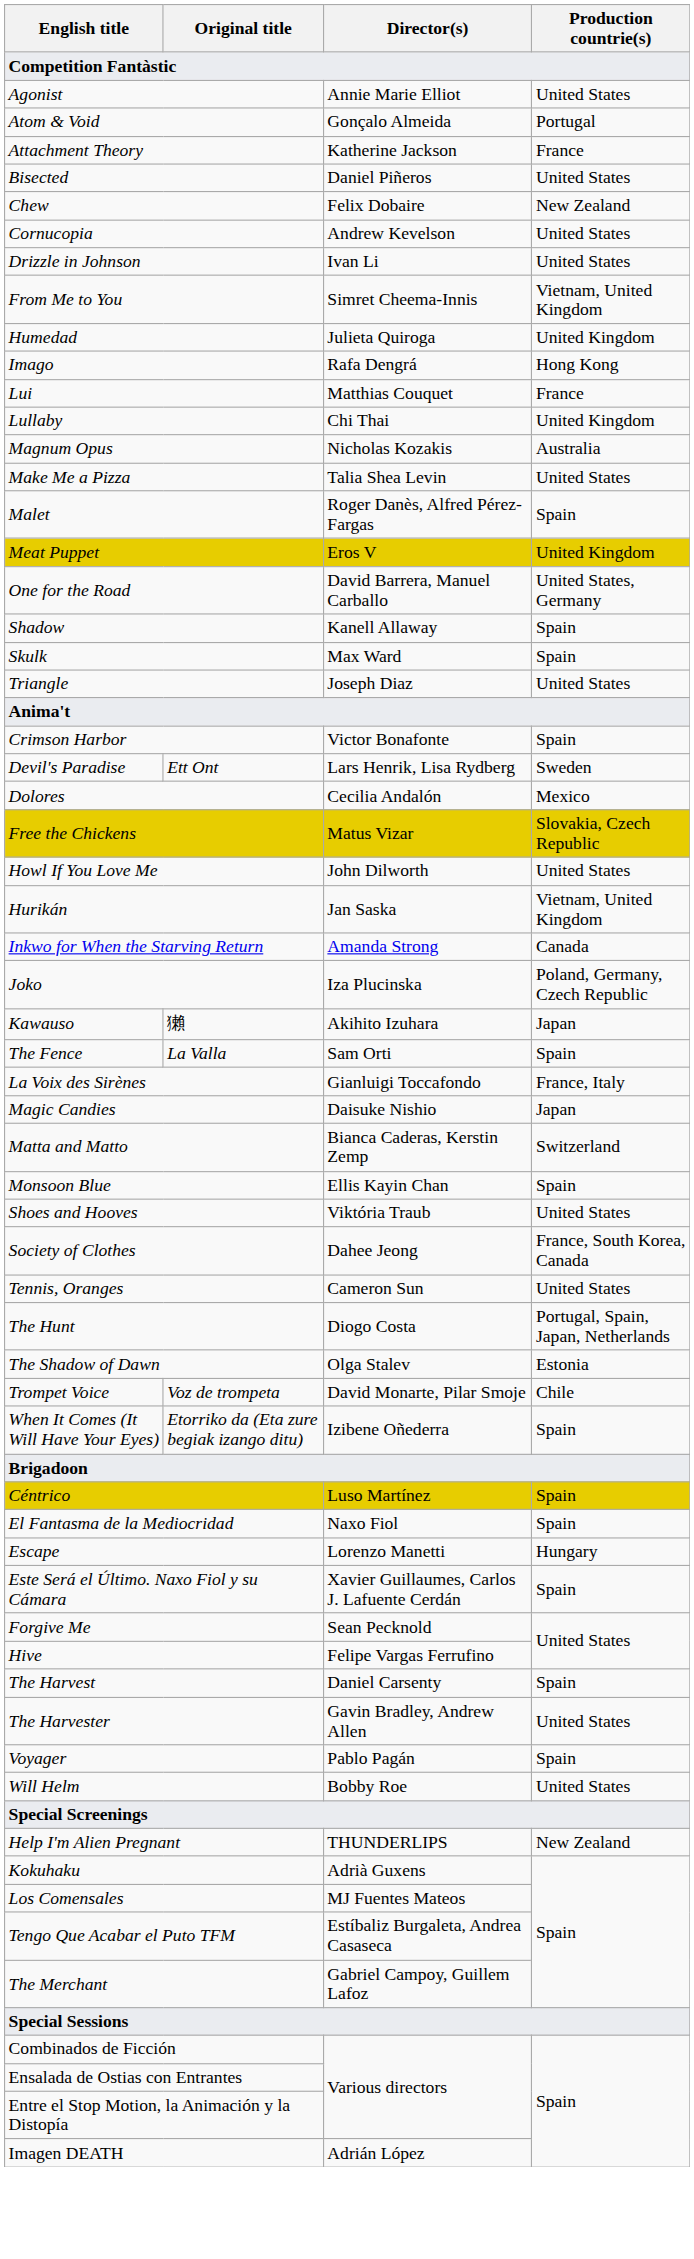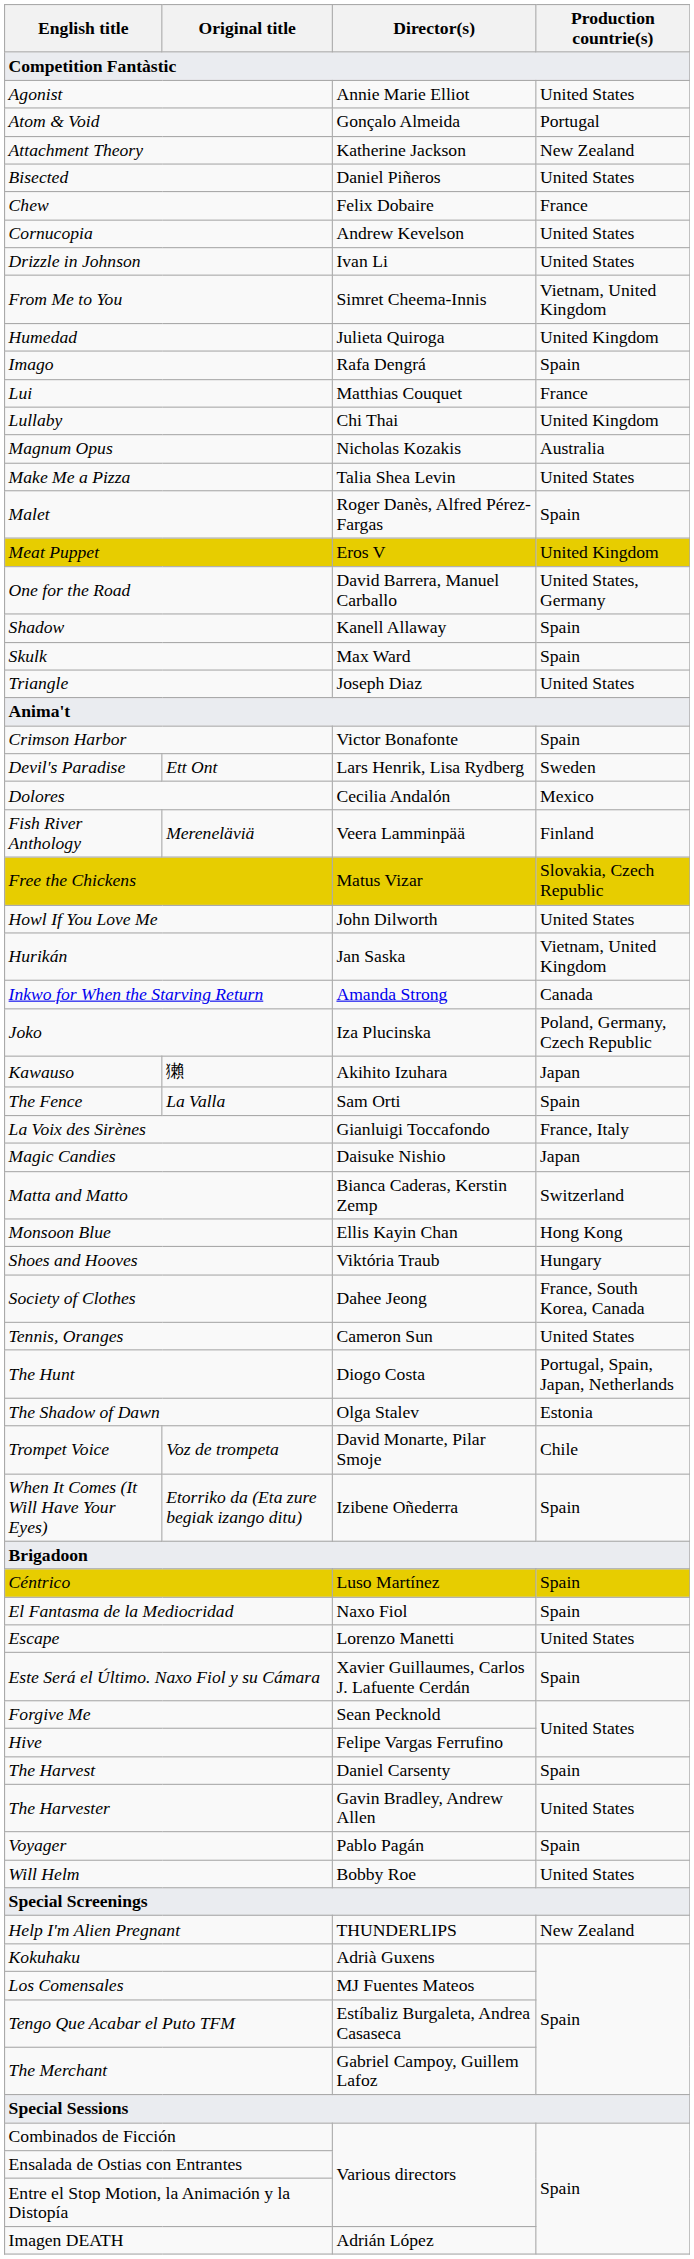(560, 149) France -> (587, 149) New Zealand
(583, 205) New Zealand -> (564, 205) France
(577, 365) Hong Kong -> (560, 365) Spain
+ row: (46, 833)
(556, 1185) Spain -> (581, 1232) Hong Kong
(583, 1212) United States -> (571, 1260) Hungary
(567, 1551) Hungary -> (587, 1638) United States
